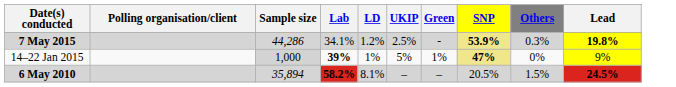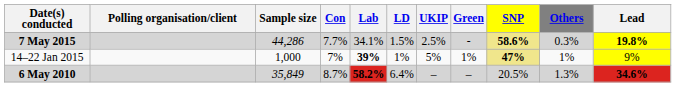+ column: (335, 19)
(372, 41) 1.2% -> (402, 41) 1.5%
(484, 41) 53.9% -> (513, 41) 58.6%
(288, 57) lightgrey background -> (288, 57) no background
(537, 57) 0% -> (567, 57) 1%
(288, 74) 35,894 -> (288, 74) 35,849
(372, 74) 8.1% -> (402, 74) 6.4%
(537, 74) 1.5% -> (567, 74) 1.3%
(603, 74) 24.5% -> (632, 74) 34.6%
